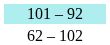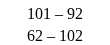(55, 14) paleturquoise background -> (55, 14) no background
